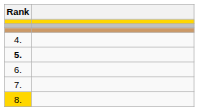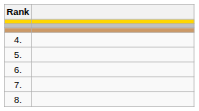(18, 55) bold -> (18, 55) normal
(18, 99) gold background -> (18, 99) no background
